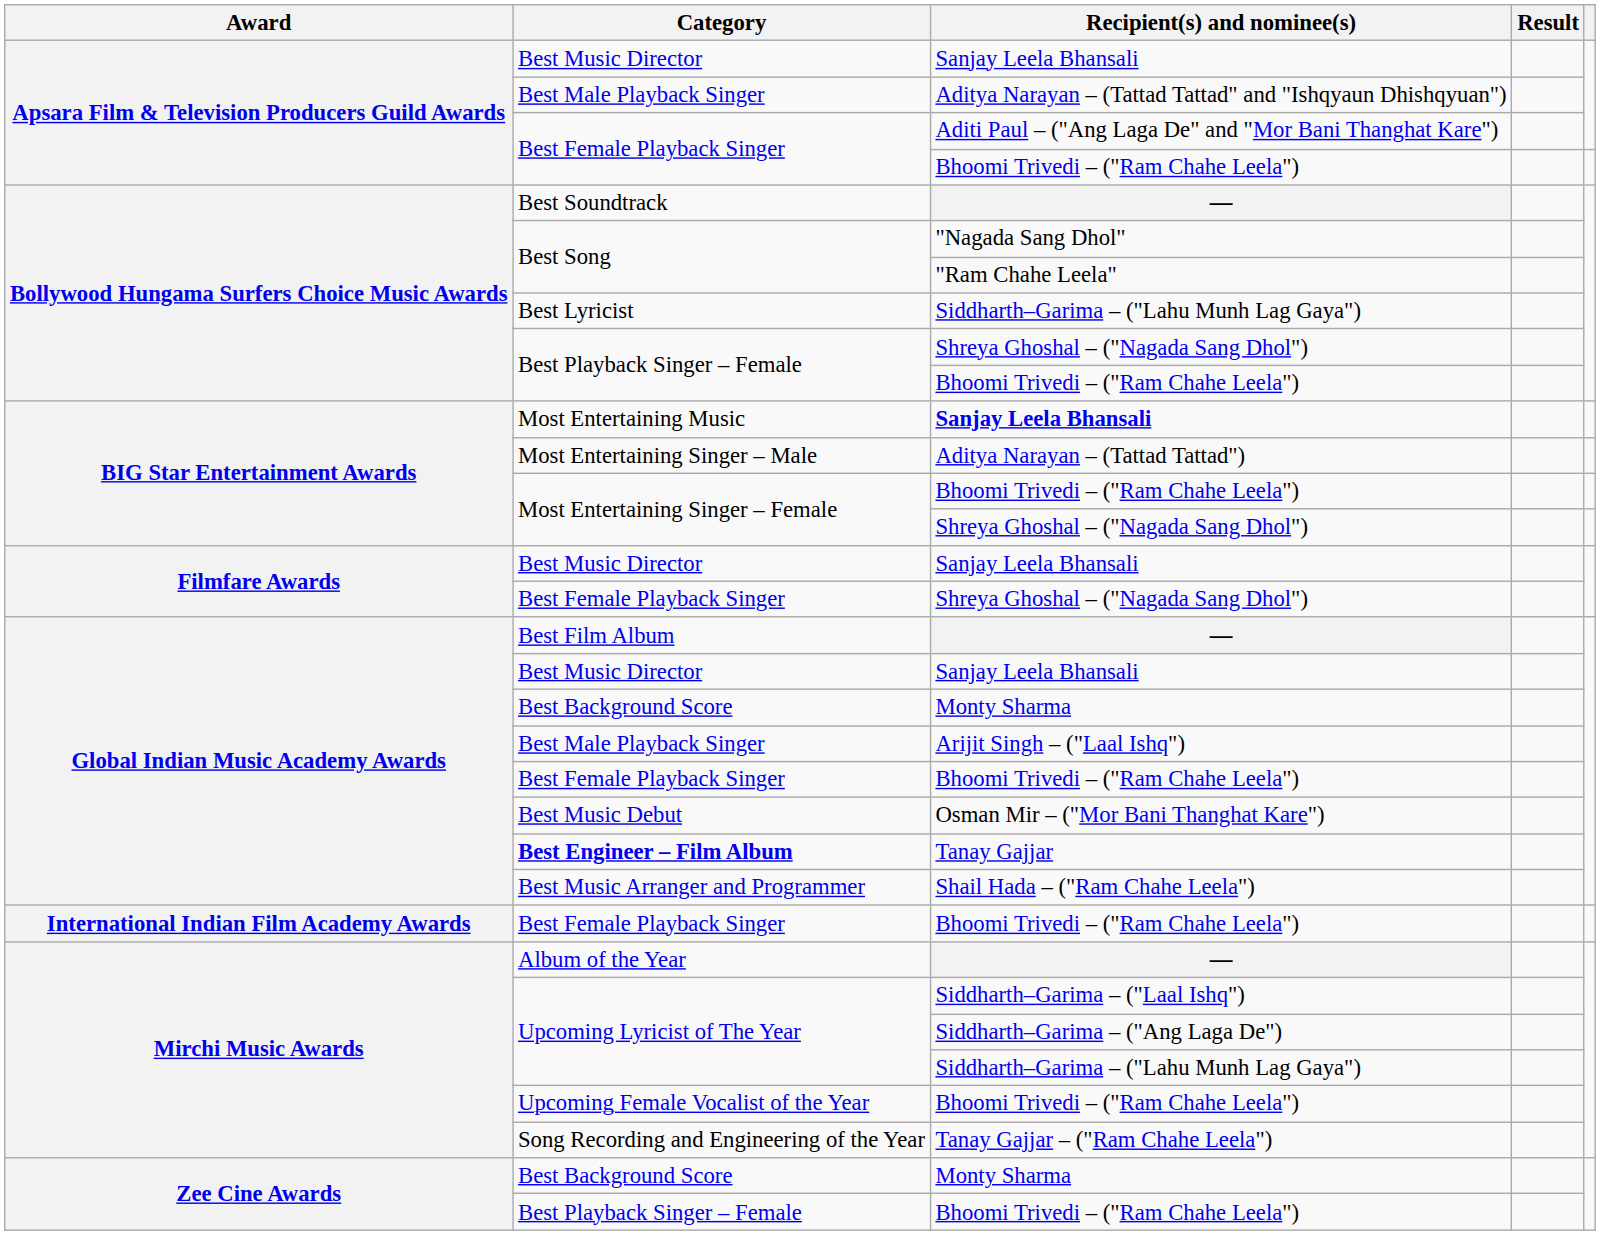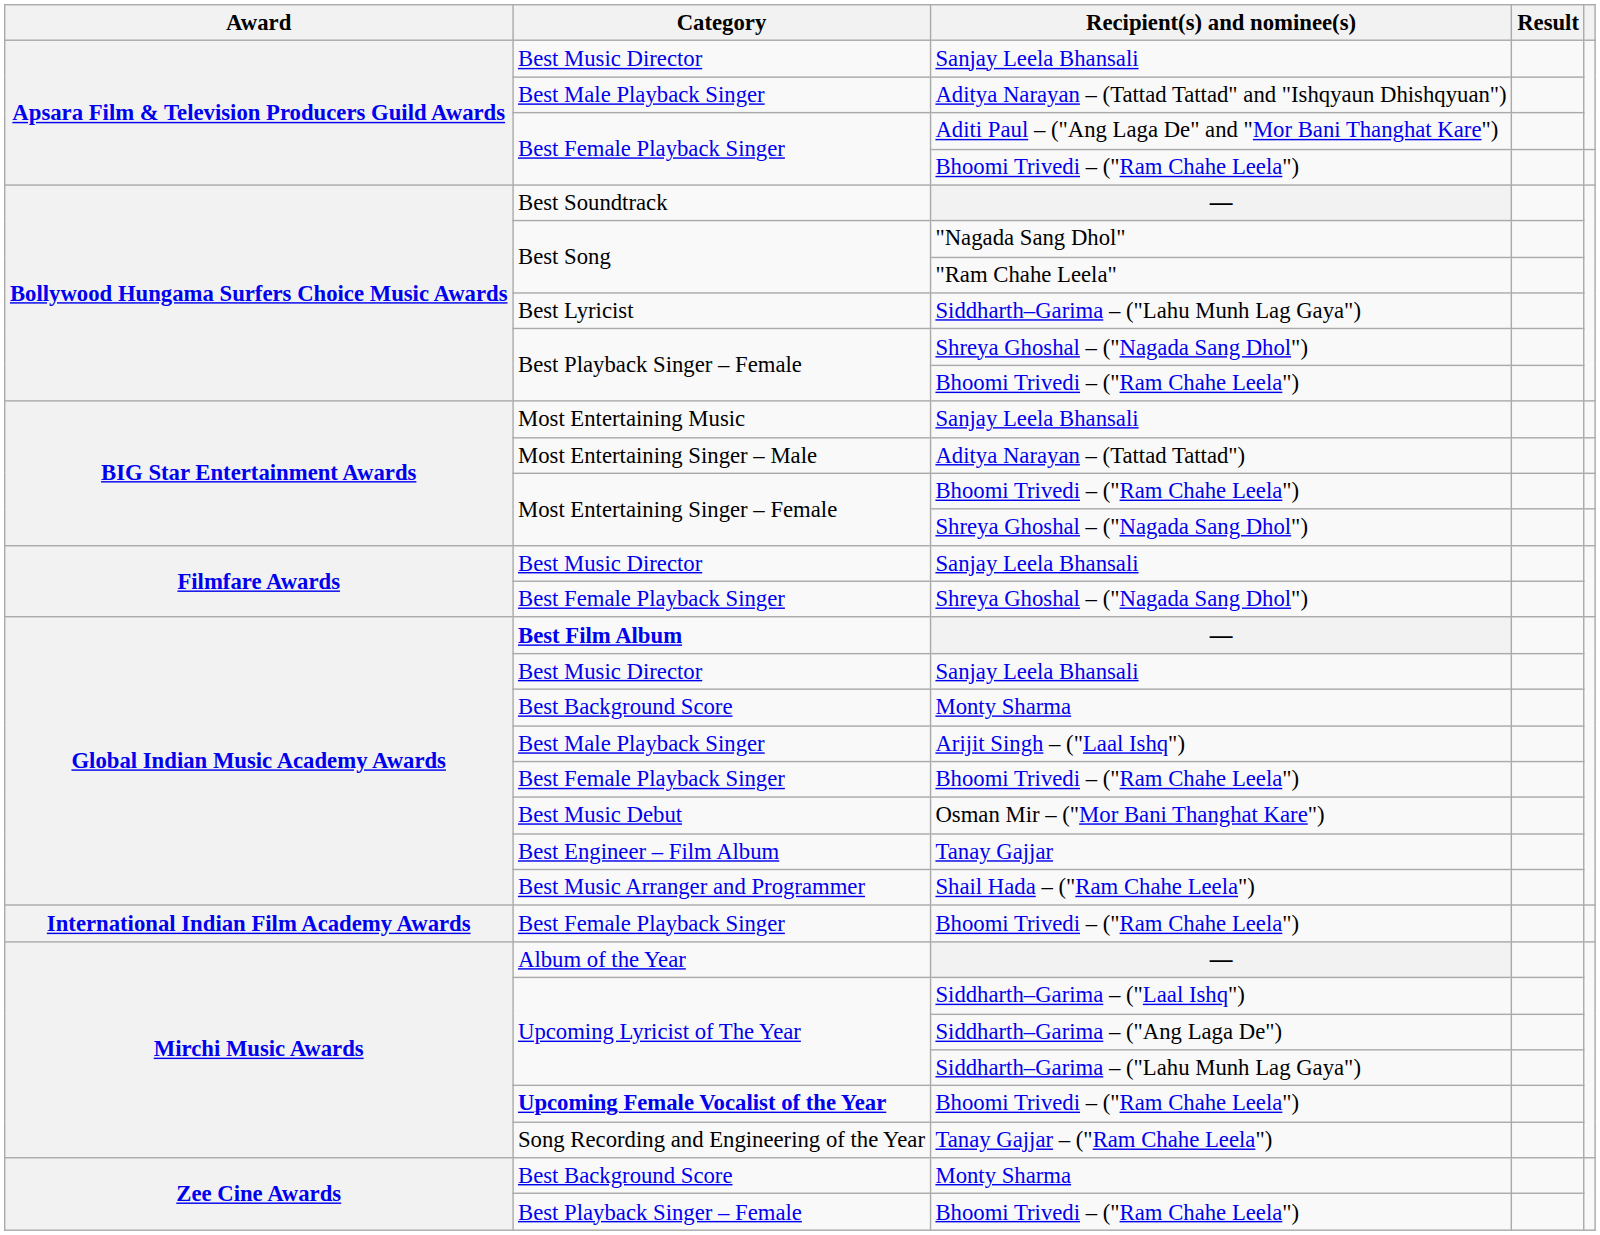(1043, 418) bold -> (1037, 418) normal
(596, 635) normal -> (600, 635) bold
(655, 851) bold -> (649, 851) normal
(694, 1103) normal -> (702, 1103) bold
